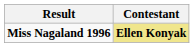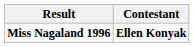(151, 33) khaki background -> (151, 33) no background
